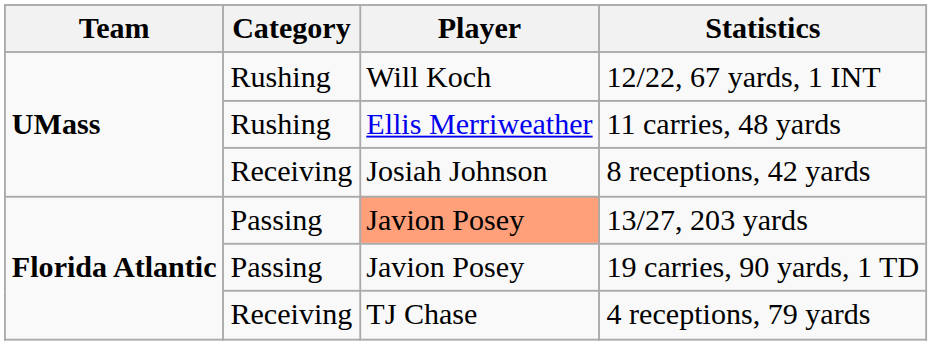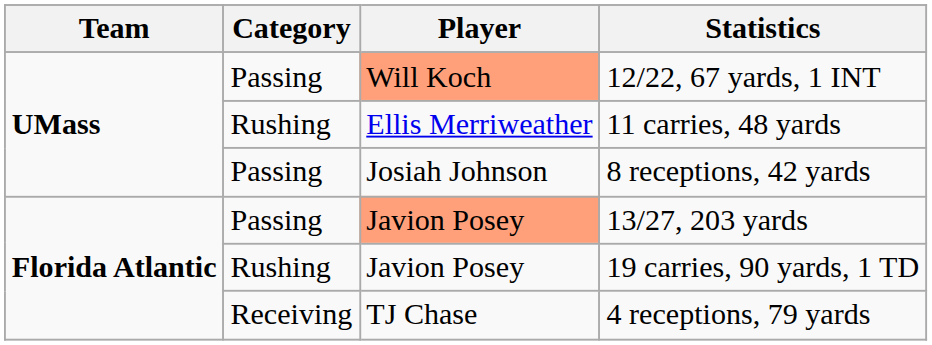(281, 76) Rushing -> (276, 76) Passing
(429, 76) no background -> (429, 76) lightsalmon background
(291, 171) Receiving -> (276, 171) Passing
(276, 266) Passing -> (281, 266) Rushing
